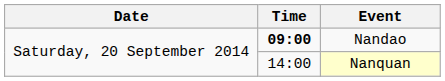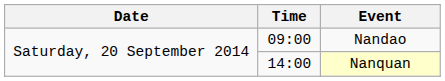(289, 40) bold -> (289, 40) normal
